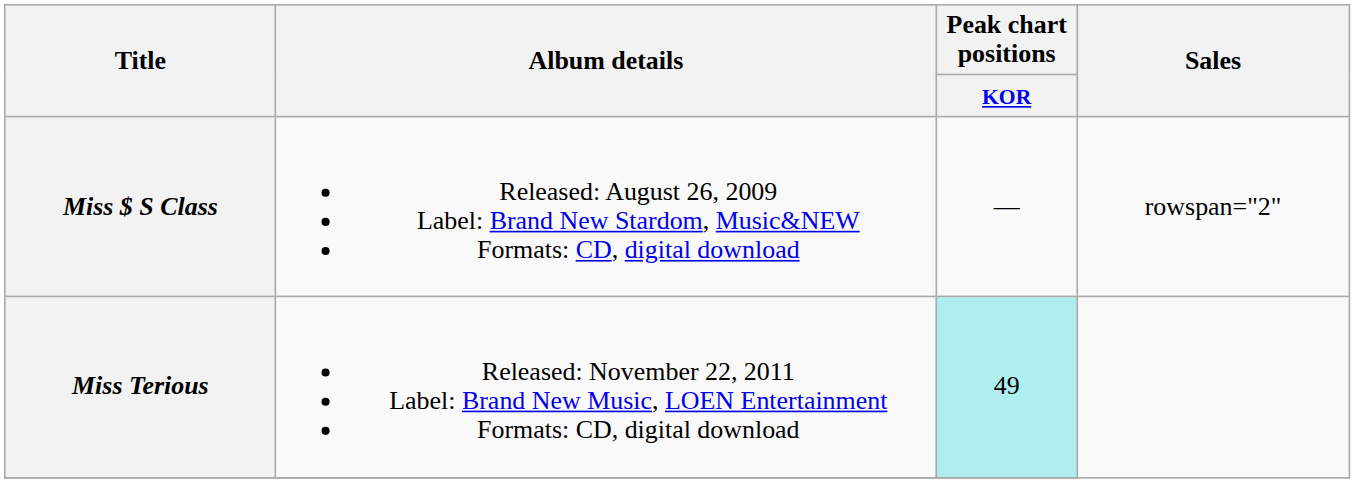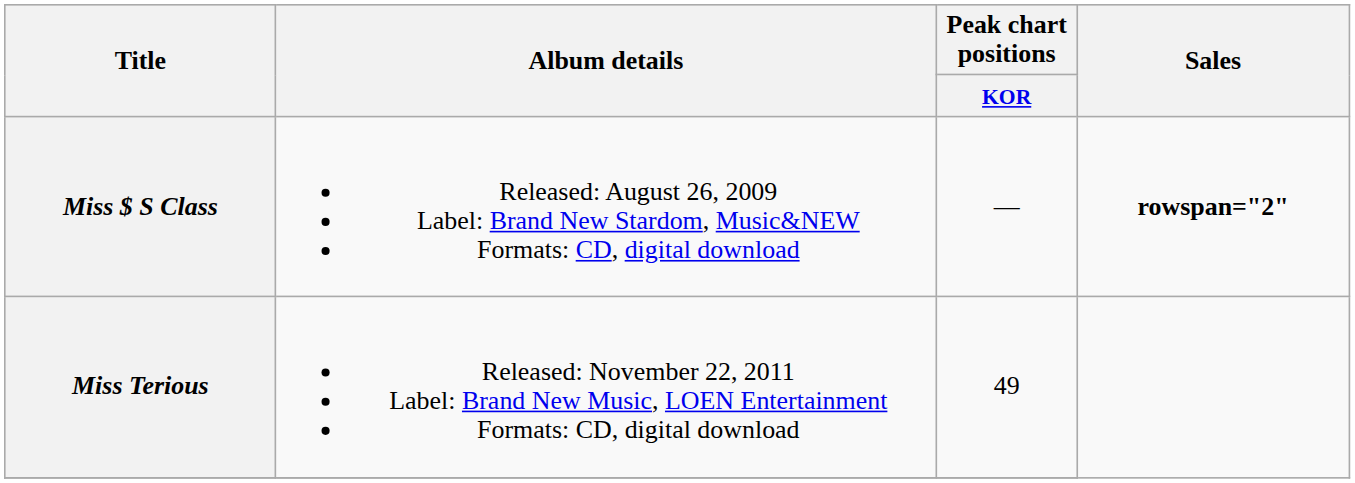(1213, 206) normal -> (1213, 206) bold
(1007, 386) paleturquoise background -> (1007, 386) no background
